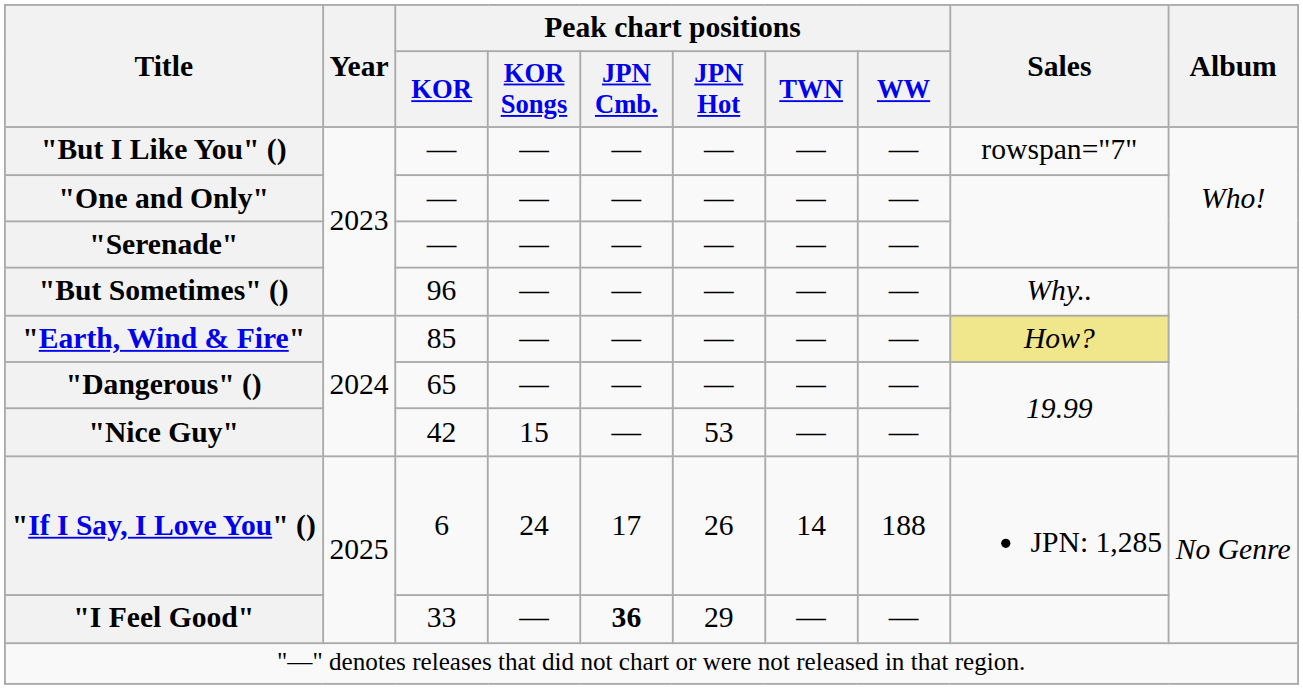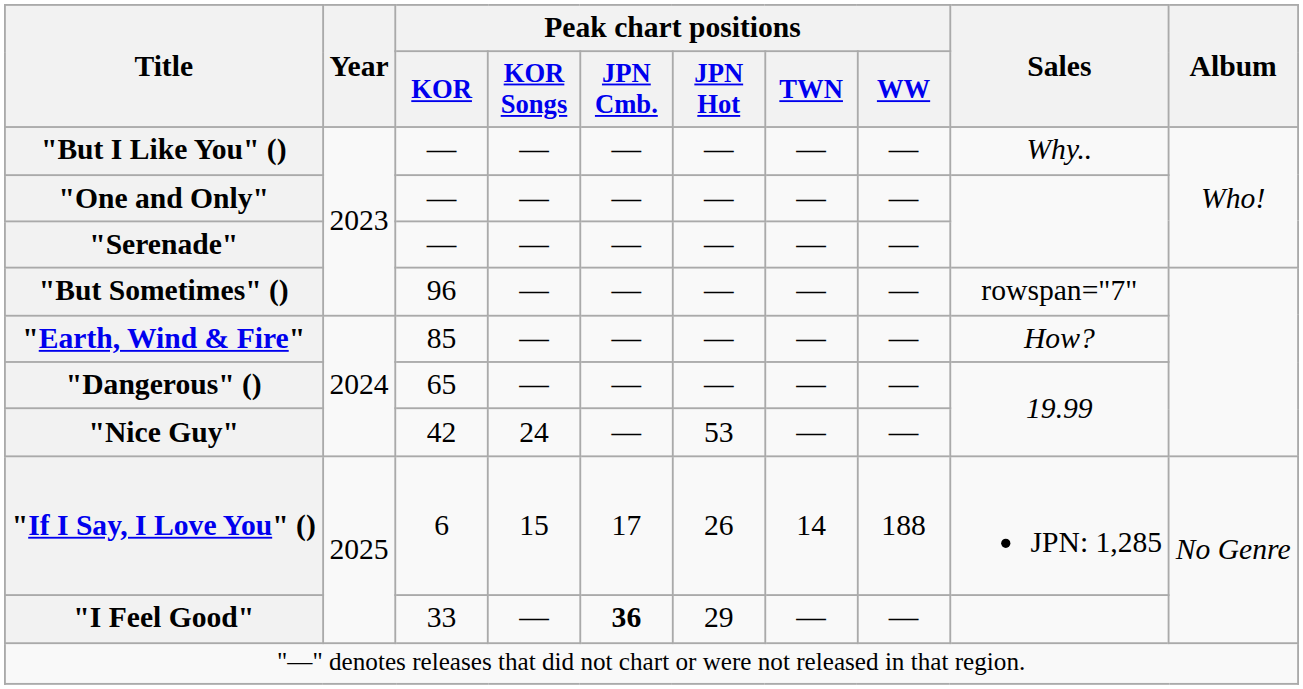(1059, 150) rowspan="7" -> (1059, 150) Why..
(1059, 291) Why.. -> (1059, 291) rowspan="7"
(1059, 338) khaki background -> (1059, 338) no background
(534, 431) 15 -> (534, 431) 24
(534, 525) 24 -> (534, 525) 15
